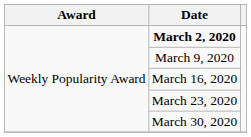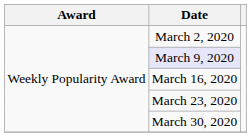(194, 36) bold -> (194, 36) normal
(194, 57) no background -> (194, 57) lavender background
